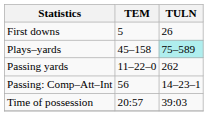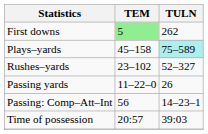(120, 31) no background -> (120, 31) lightgreen background
(167, 31) 26 -> (170, 31) 262
+ row: (38, 66)
(170, 66) 262 -> (167, 84) 26
